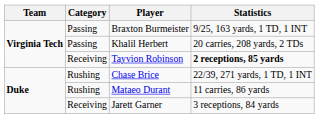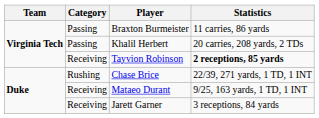(250, 28) 9/25, 163 yards, 1 TD, 1 INT -> (231, 28) 11 carries, 86 yards
(84, 90) Rushing -> (87, 90) Receiving
(231, 90) 11 carries, 86 yards -> (250, 90) 9/25, 163 yards, 1 TD, 1 INT
